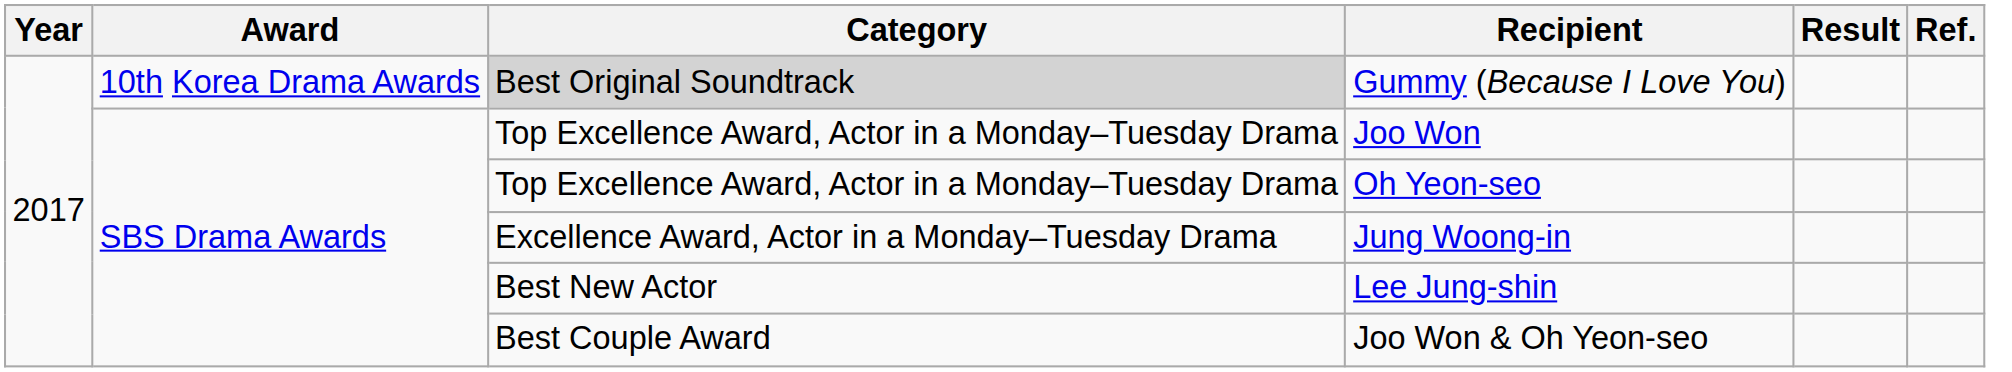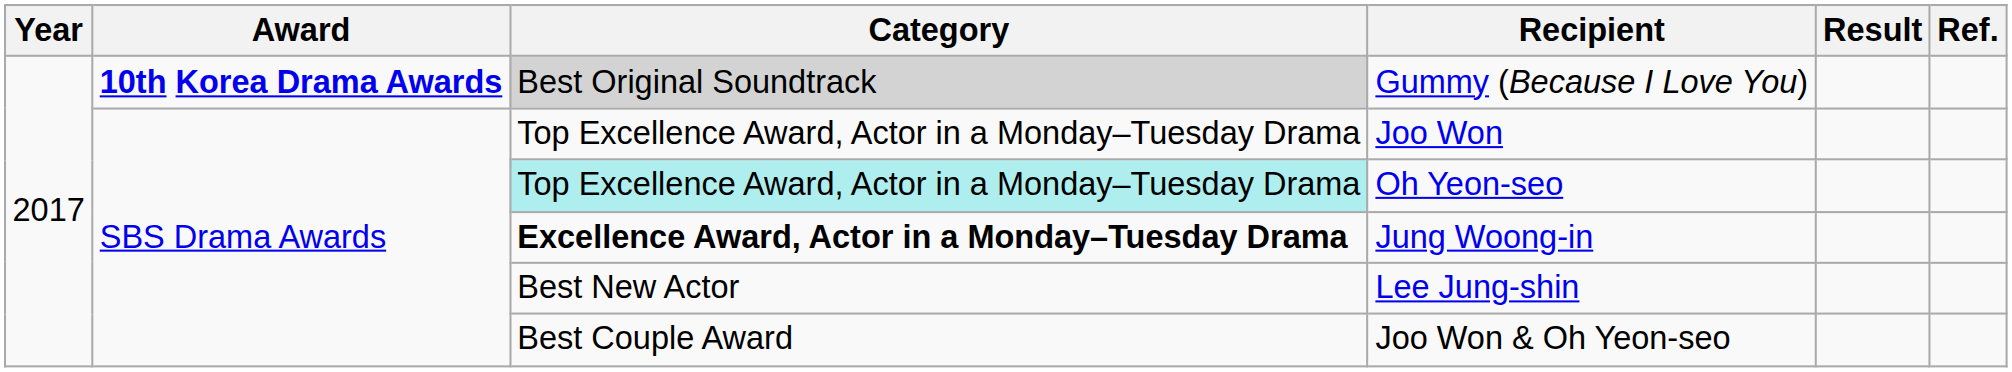(290, 81) normal -> (301, 81) bold
(917, 184) no background -> (939, 184) paleturquoise background
(886, 236) normal -> (932, 236) bold
